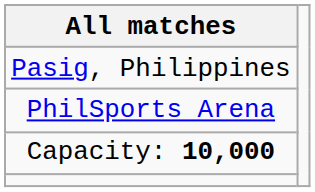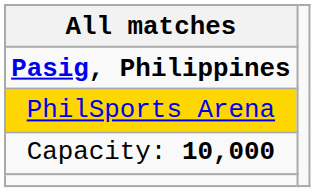(151, 68) normal -> (151, 68) bold
(151, 110) no background -> (151, 110) gold background
